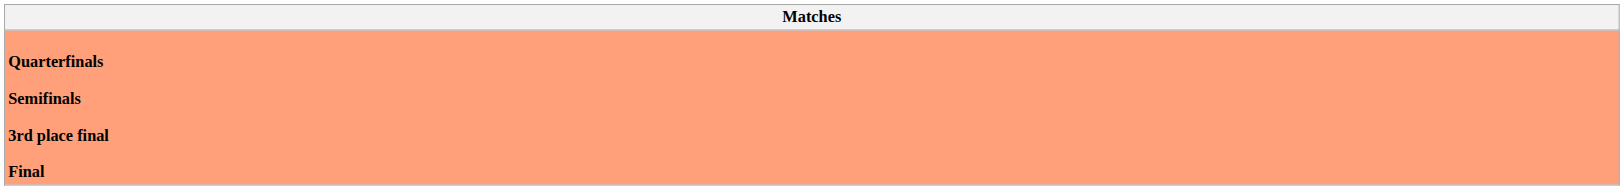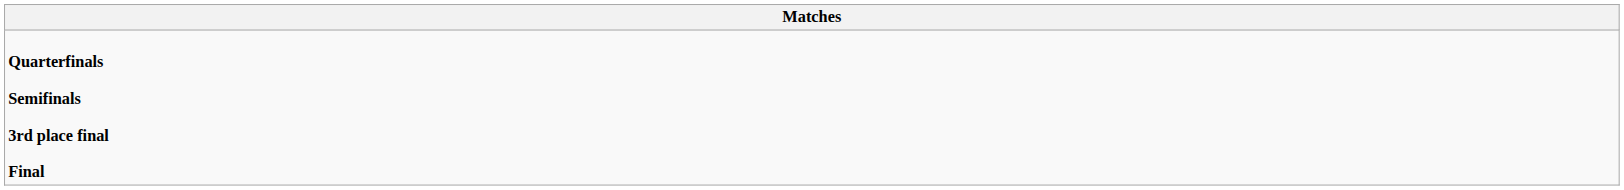(59, 116) lightsalmon background -> (59, 116) no background
